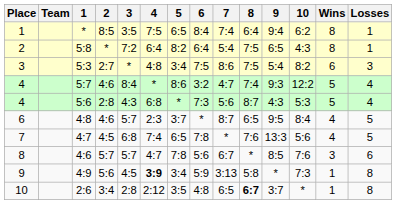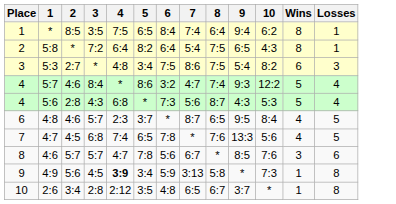- column: (56, 13)
(251, 191) bold -> (217, 191) normal
